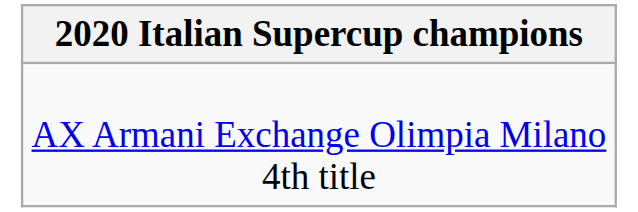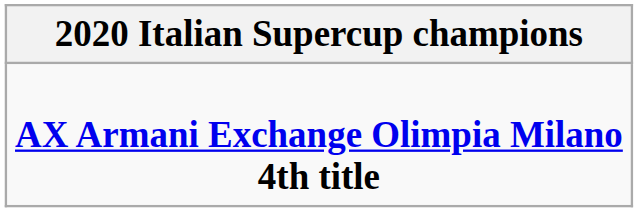(319, 154) normal -> (319, 154) bold
